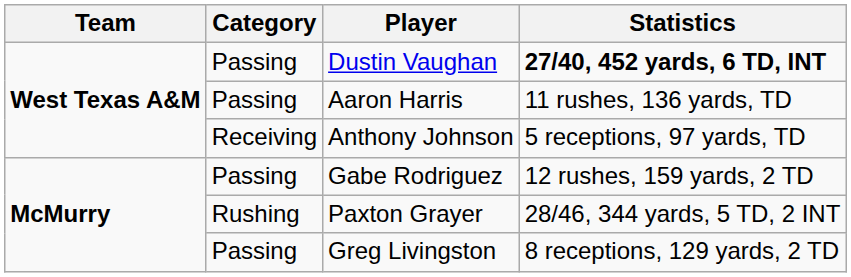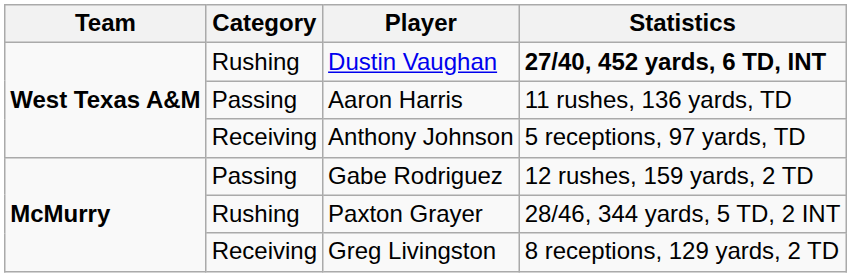(254, 61) Passing -> (256, 61) Rushing
(254, 251) Passing -> (264, 251) Receiving
